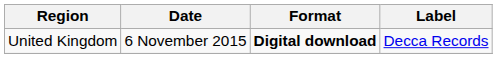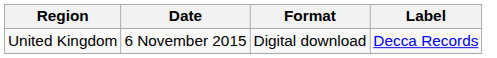(315, 41) bold -> (310, 41) normal
